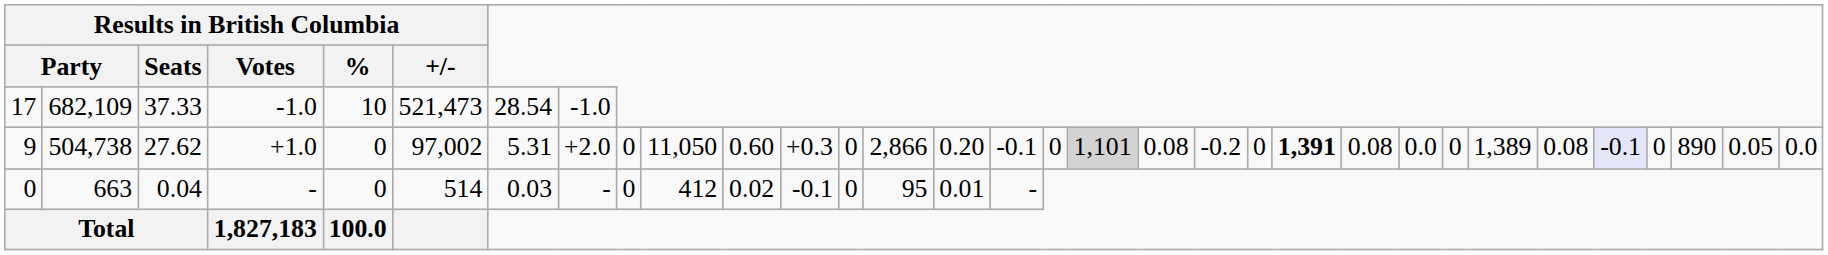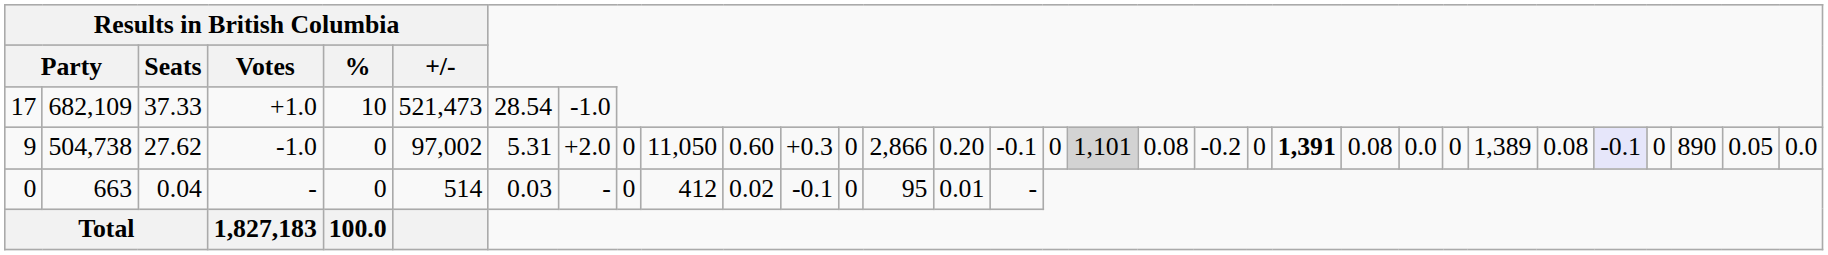(296, 106) -1.0 -> (293, 106) +1.0
(293, 147) +1.0 -> (296, 147) -1.0
